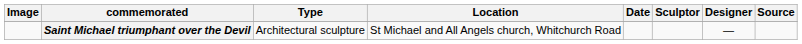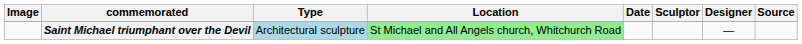(310, 30) no background -> (310, 30) lightblue background
(496, 30) no background -> (496, 30) lightgreen background
